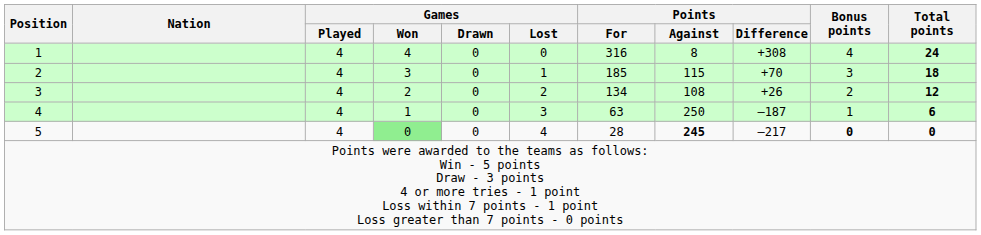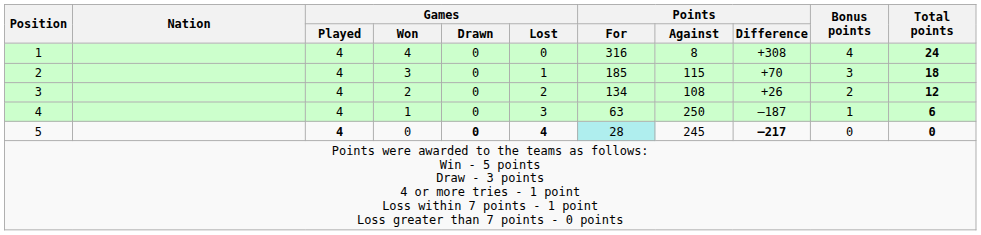(340, 131) normal -> (340, 131) bold
(408, 131) lightgreen background -> (408, 131) no background
(476, 131) normal -> (476, 131) bold
(544, 131) normal -> (544, 131) bold
(616, 131) no background -> (616, 131) paleturquoise background
(694, 131) bold -> (694, 131) normal
(772, 131) normal -> (772, 131) bold
(850, 131) bold -> (850, 131) normal
